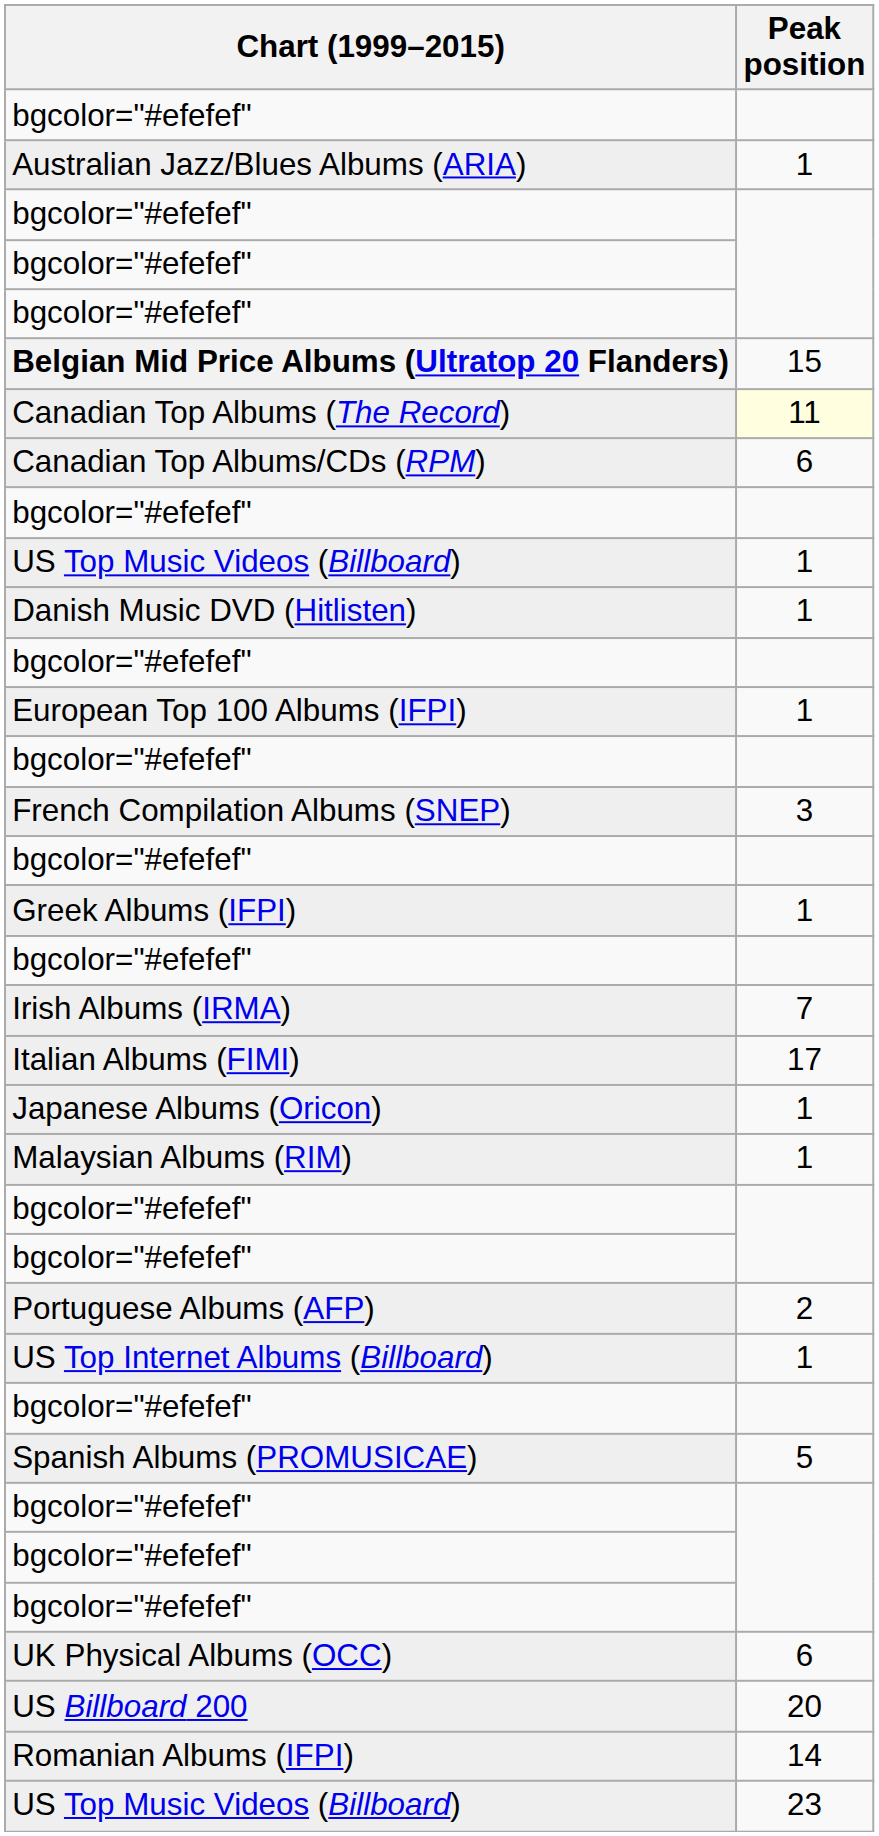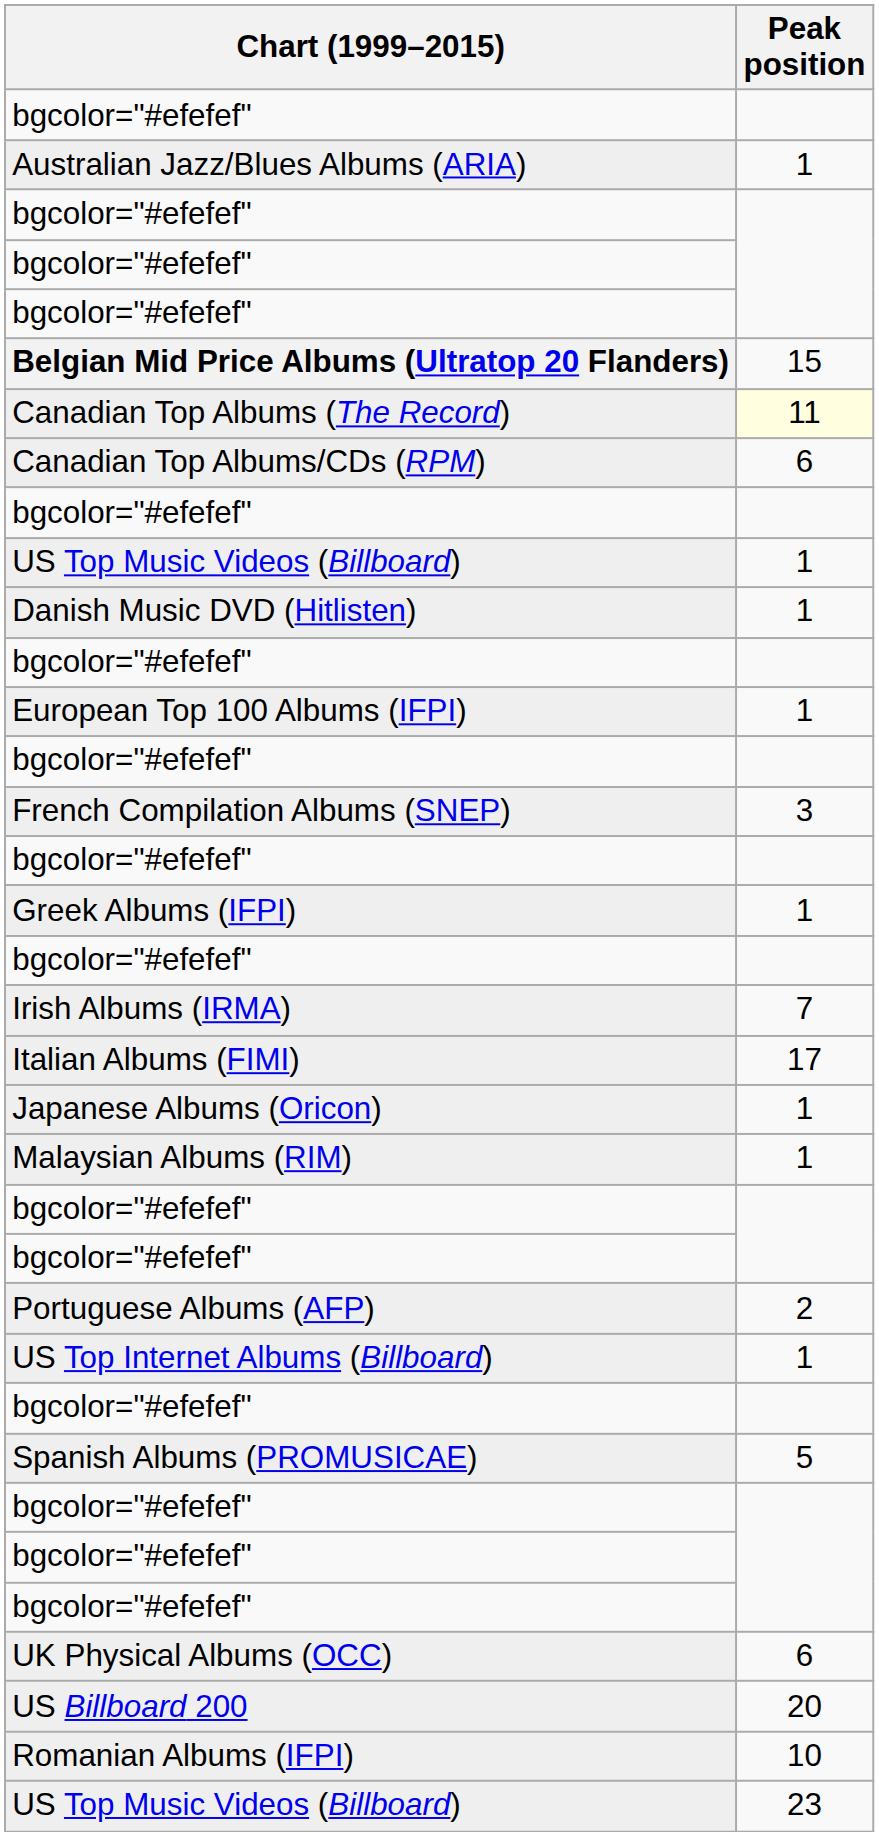(804, 1755) 14 -> (804, 1755) 10
